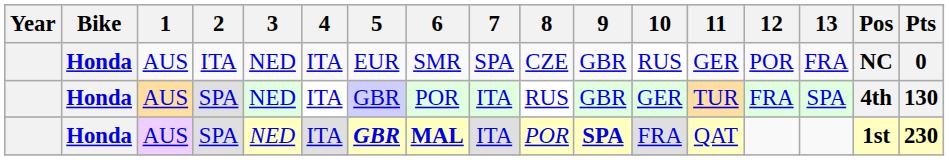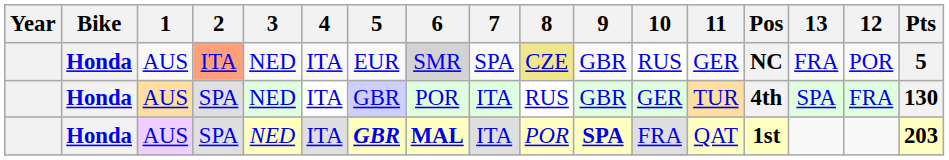columns swapped: (771, 23) <-> (876, 23)
(219, 61) no background -> (219, 61) lightsalmon background
(437, 61) no background -> (437, 61) lightgrey background
(547, 61) no background -> (547, 61) khaki background
(921, 61) 0 -> (921, 61) 5
(921, 136) 230 -> (921, 136) 203
